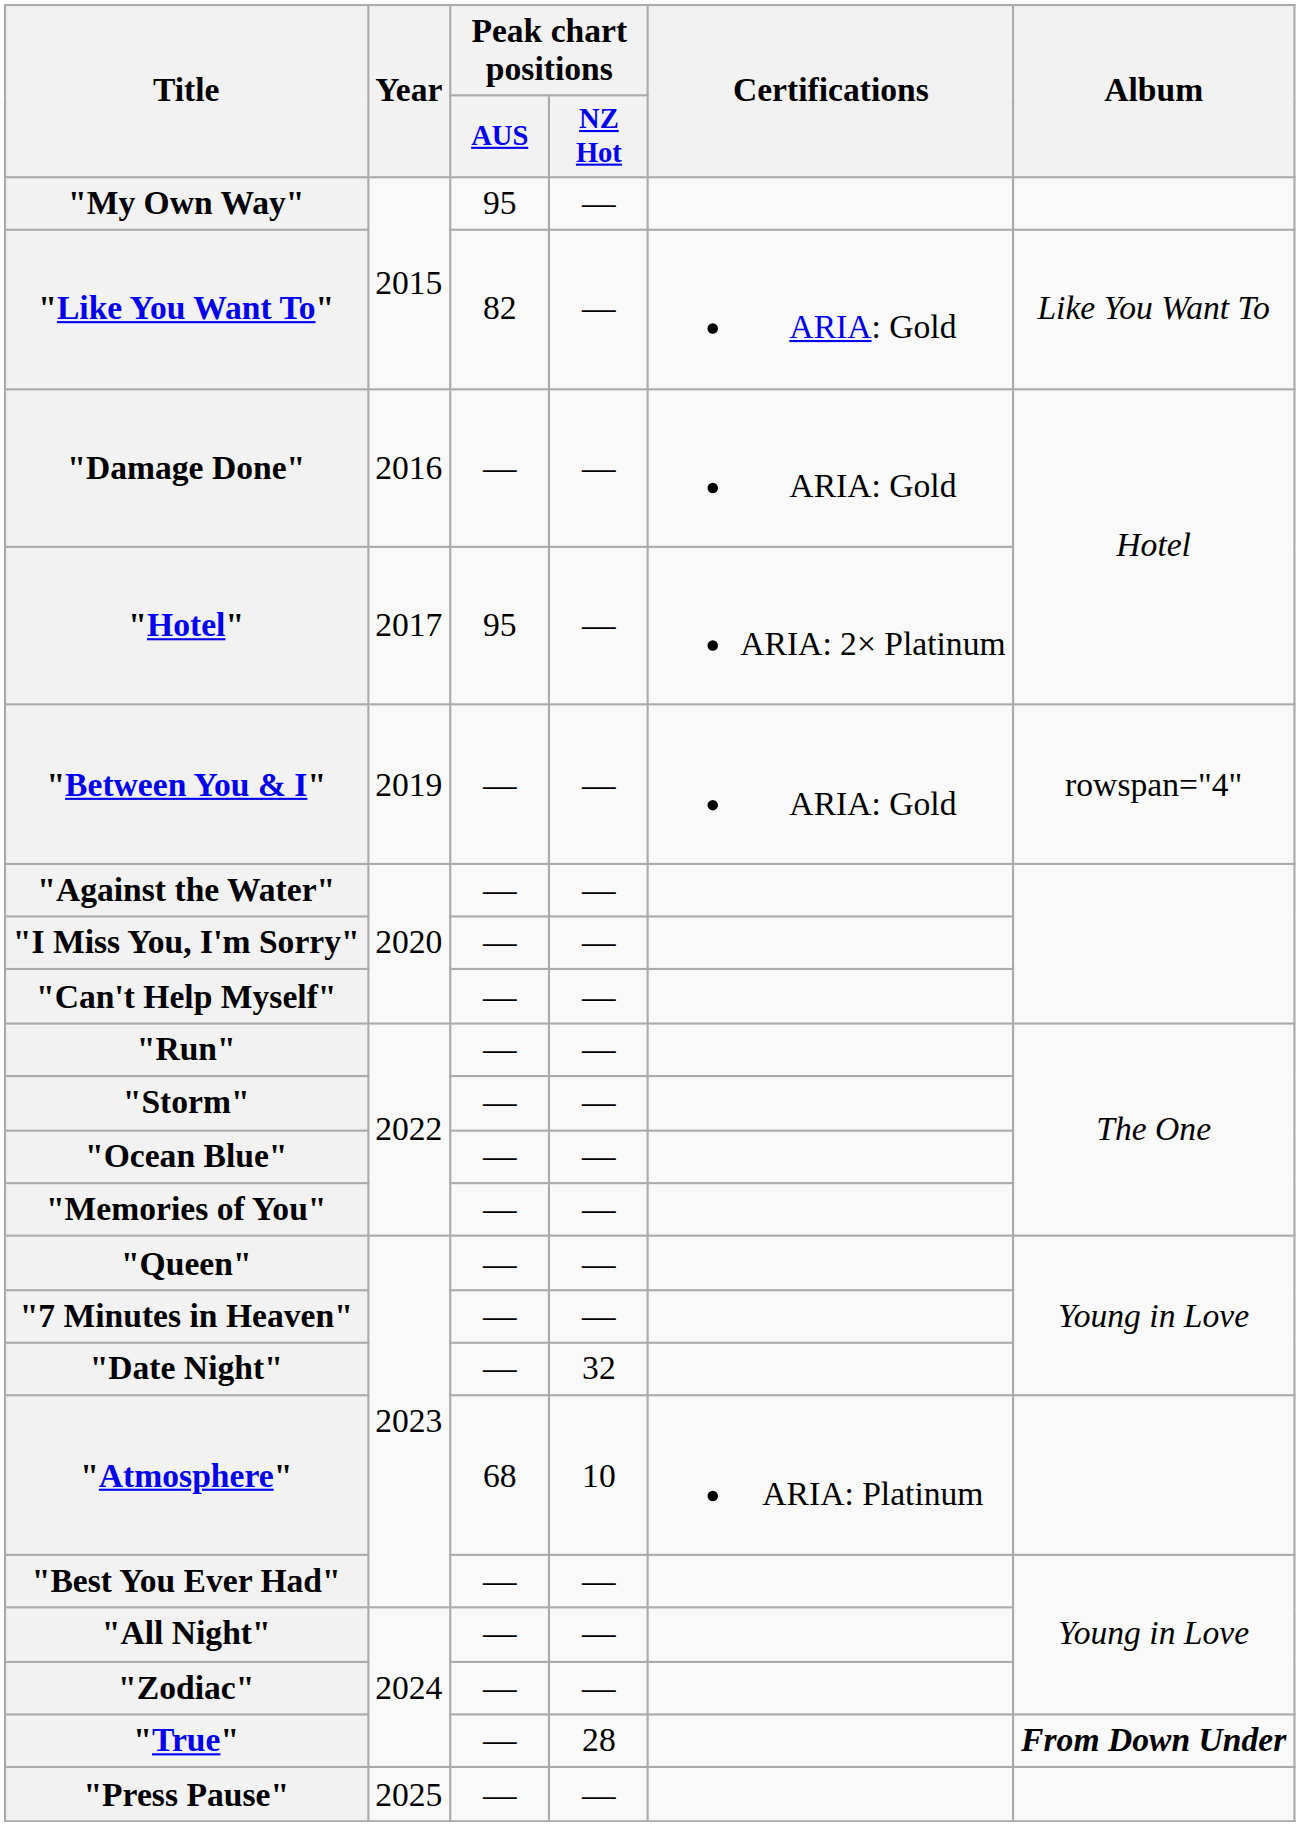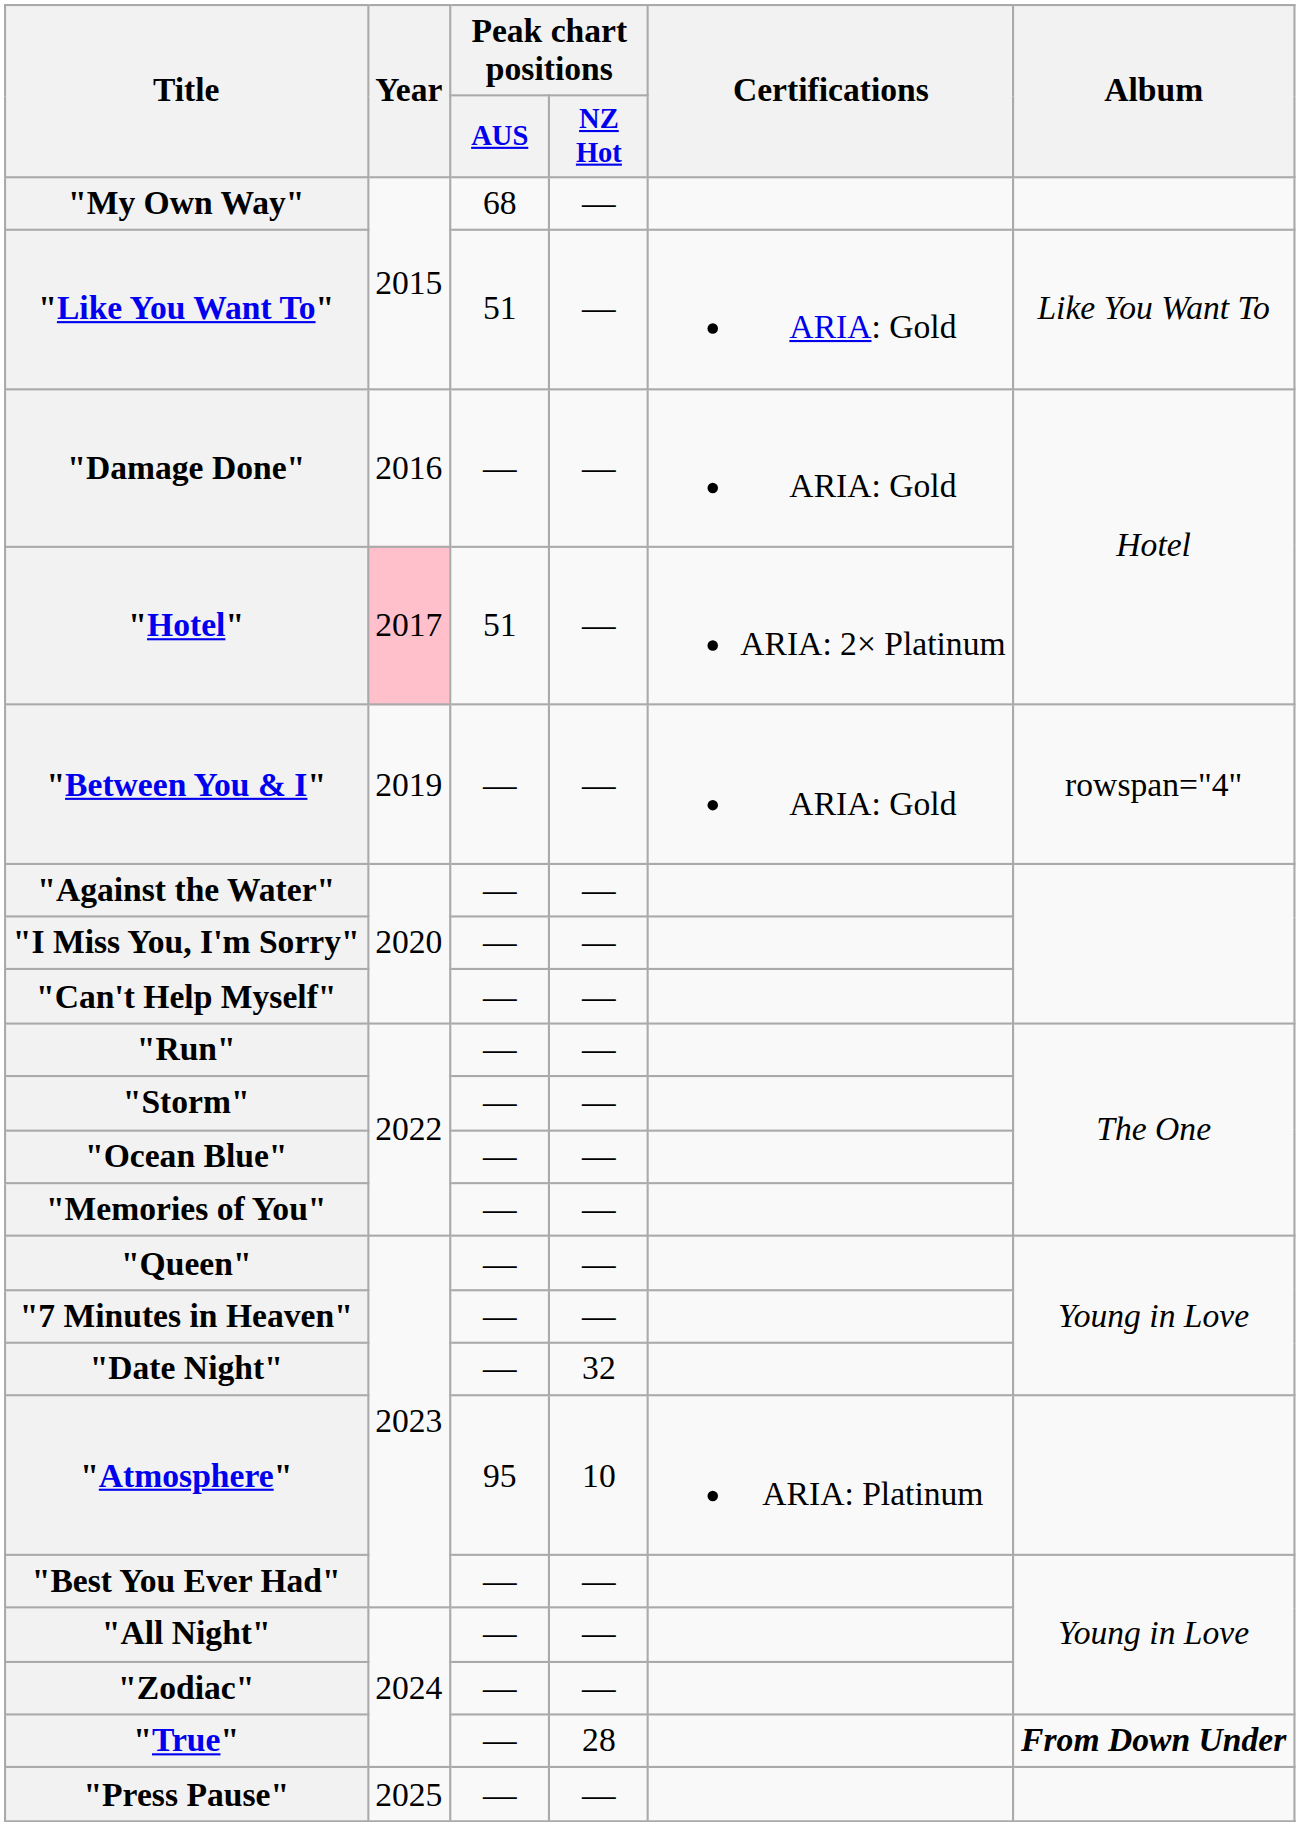(500, 202) 95 -> (500, 202) 68
(500, 308) 82 -> (500, 308) 51
(409, 625) no background -> (409, 625) pink background
(500, 625) 95 -> (500, 625) 51
(500, 1474) 68 -> (500, 1474) 95
